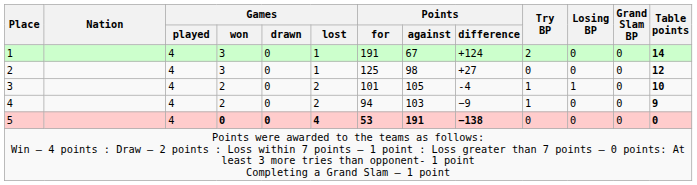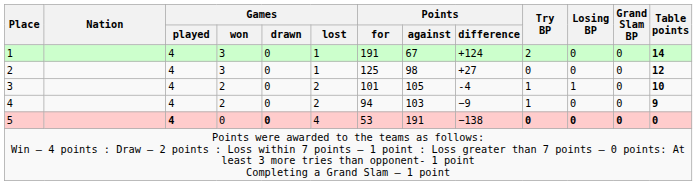(171, 120) normal -> (171, 120) bold
(222, 120) bold -> (222, 120) normal
(316, 120) bold -> (316, 120) normal
(366, 120) bold -> (366, 120) normal
(415, 120) bold -> (415, 120) normal
(471, 120) bold -> (471, 120) normal
(528, 120) normal -> (528, 120) bold
(573, 120) normal -> (573, 120) bold
(619, 120) normal -> (619, 120) bold
